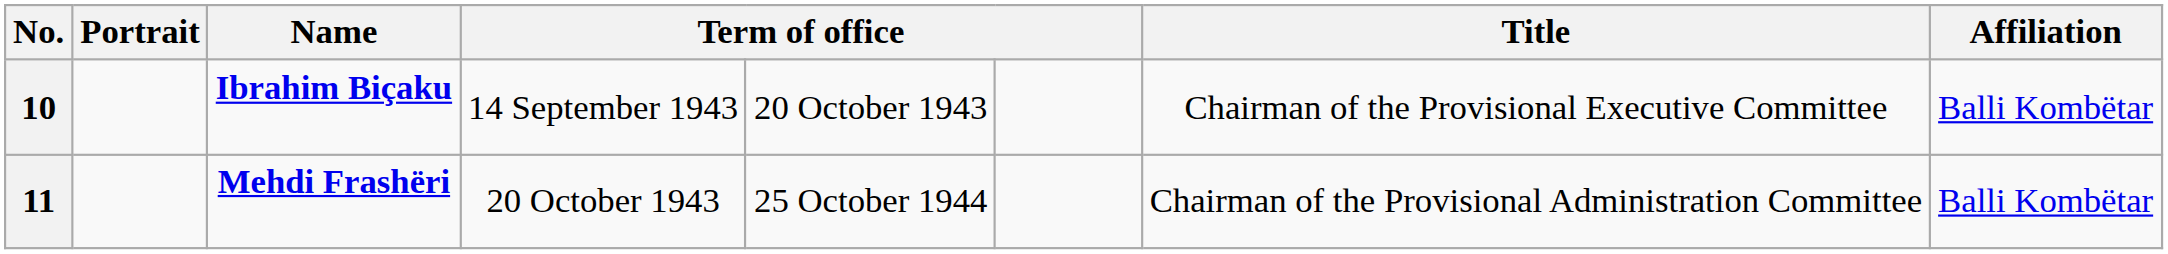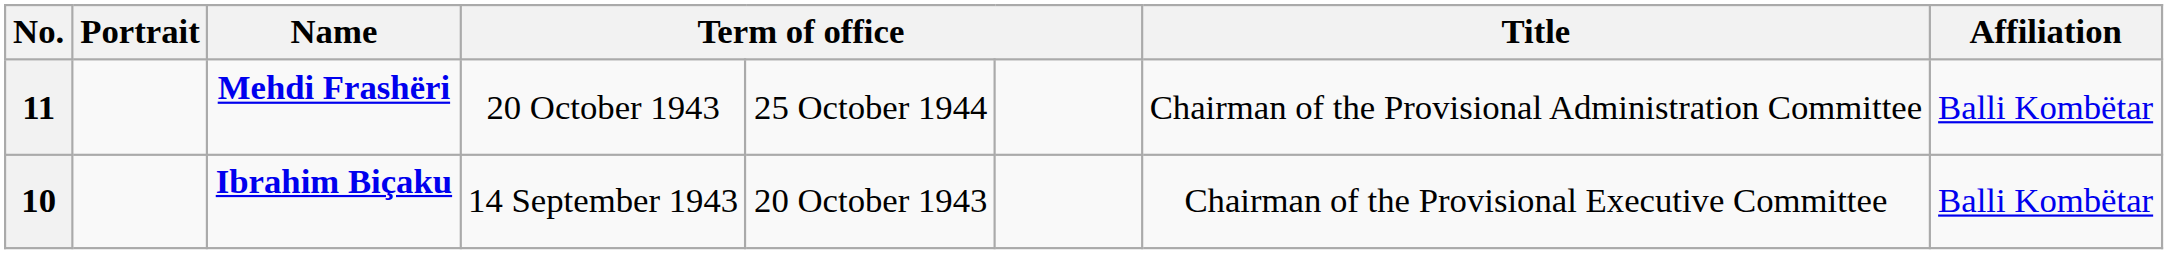rows swapped: (39, 106) <-> (39, 200)
